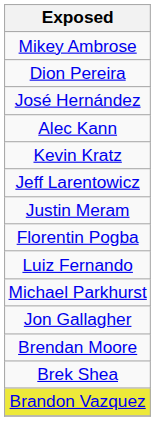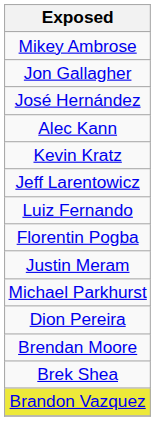(78, 73) Dion Pereira -> (78, 73) Jon Gallagher
(78, 210) Justin Meram -> (78, 210) Luiz Fernando
(78, 264) Luiz Fernando -> (78, 264) Justin Meram
(78, 319) Jon Gallagher -> (78, 319) Dion Pereira
